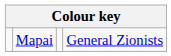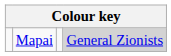(115, 39) no background -> (115, 39) lightgrey background
